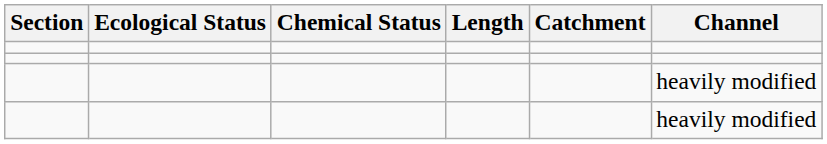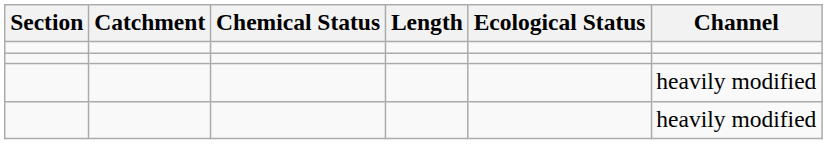columns swapped: (180, 23) <-> (590, 23)
